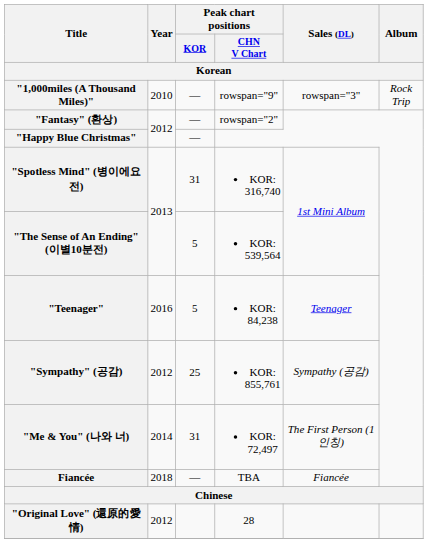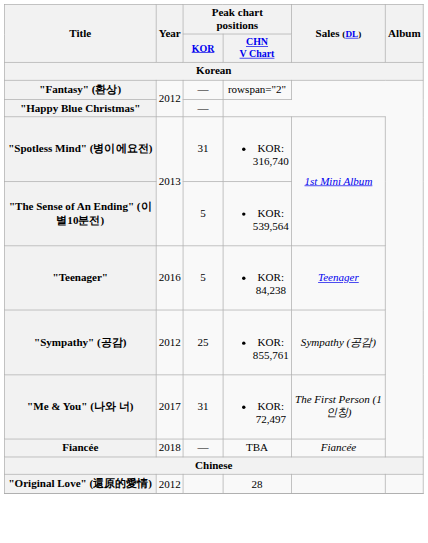- row: (76, 95)
(162, 437) 2014 -> (170, 407) 2017
